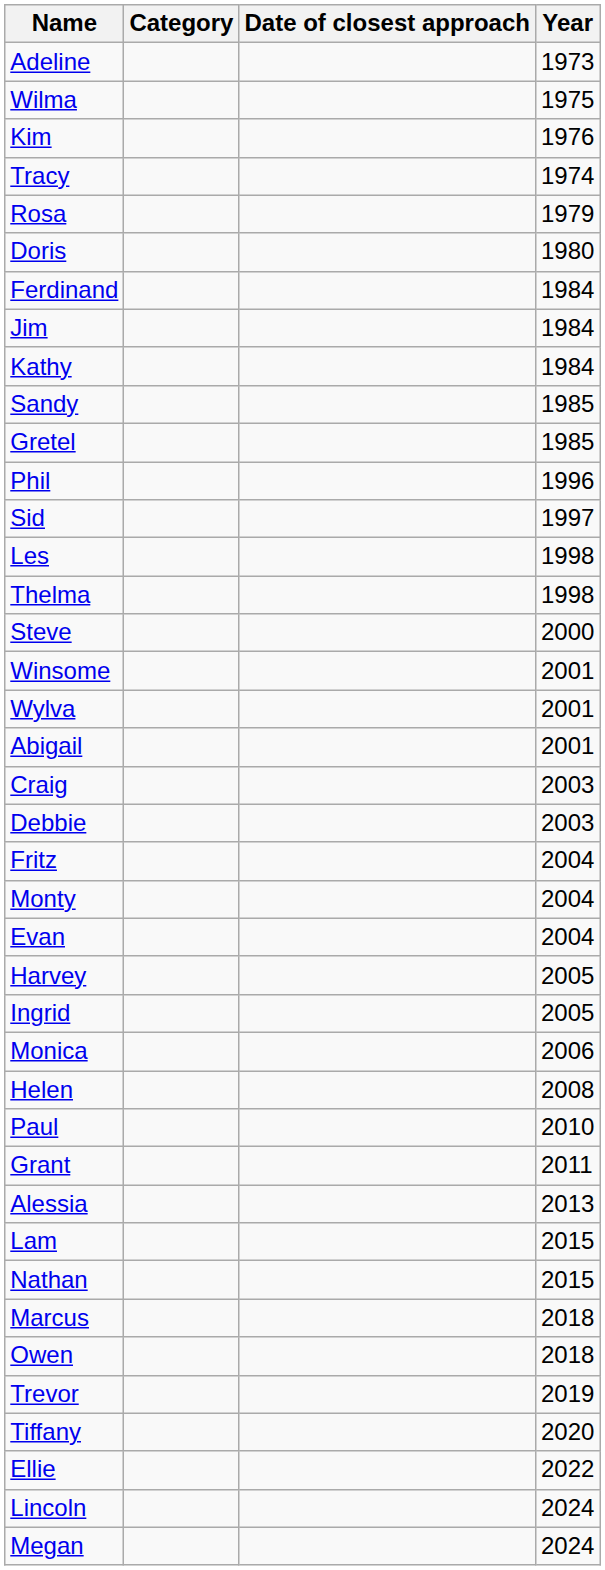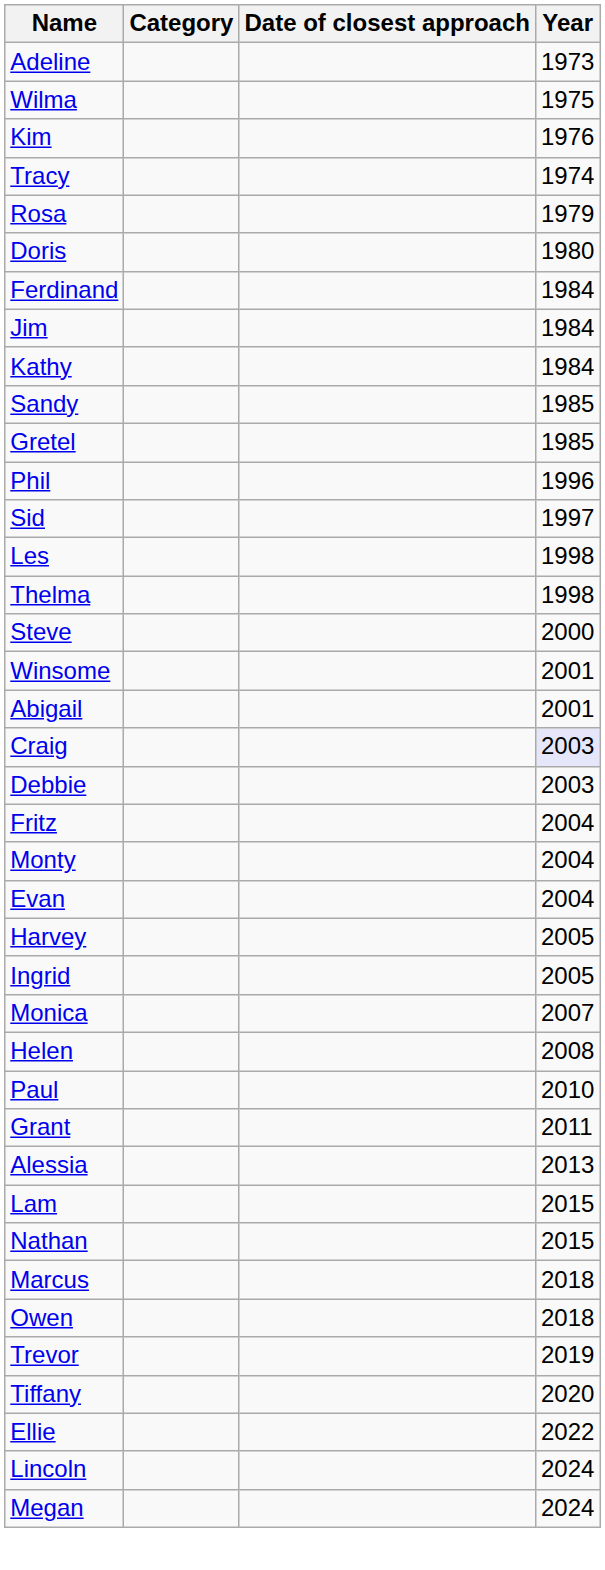- row: (43, 708)
(568, 784) no background -> (568, 746) lavender background
(568, 1051) 2006 -> (568, 1013) 2007
